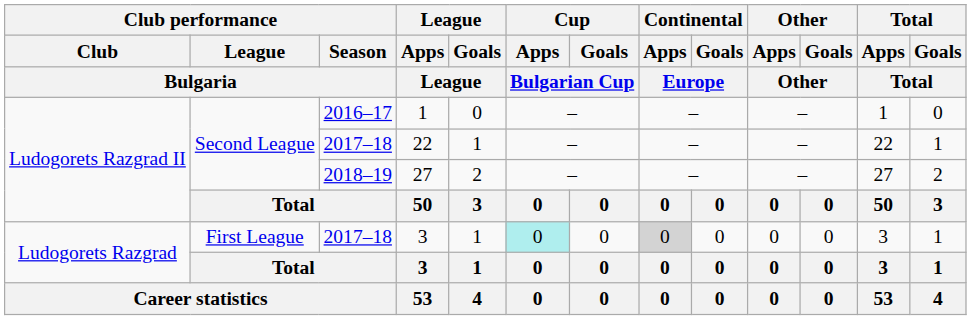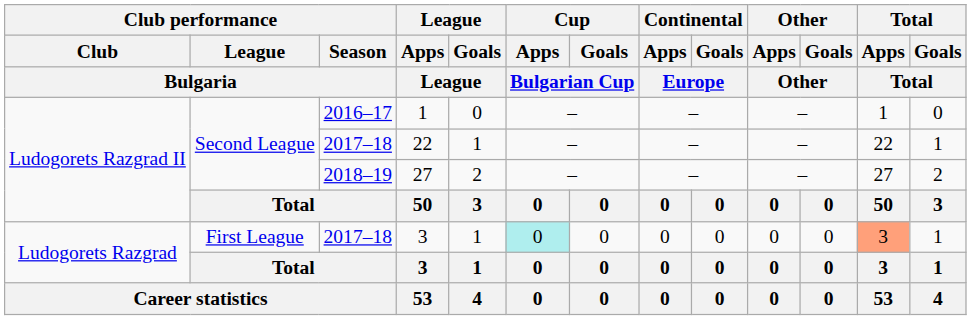(665, 236) lightgrey background -> (665, 236) no background
(883, 236) no background -> (883, 236) lightsalmon background
